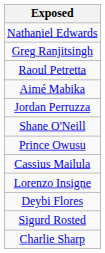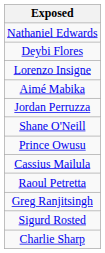(52, 51) Greg Ranjitsingh -> (52, 51) Deybi Flores
(52, 70) Raoul Petretta -> (52, 70) Lorenzo Insigne
(52, 182) Lorenzo Insigne -> (52, 182) Raoul Petretta
(52, 201) Deybi Flores -> (52, 201) Greg Ranjitsingh
